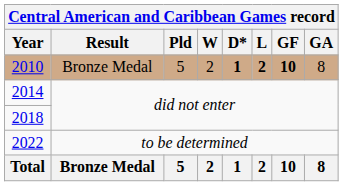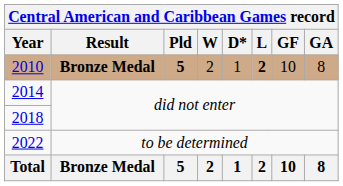(107, 67) normal -> (107, 67) bold
(180, 67) normal -> (180, 67) bold
(237, 67) bold -> (237, 67) normal
(288, 67) bold -> (288, 67) normal
